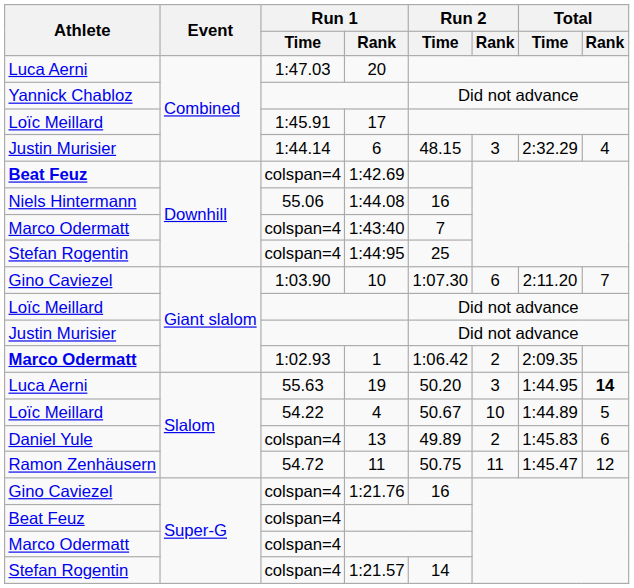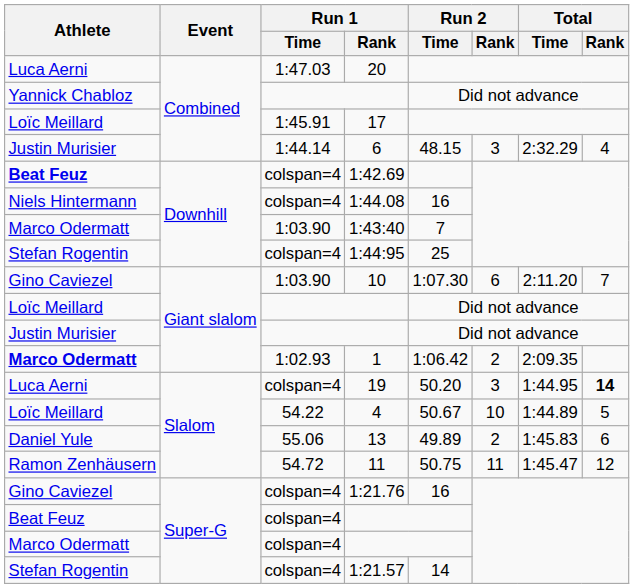(303, 201) 55.06 -> (303, 201) colspan=4
(303, 228) colspan=4 -> (303, 228) 1:03.90
(303, 386) 55.63 -> (303, 386) colspan=4
(303, 439) colspan=4 -> (303, 439) 55.06
